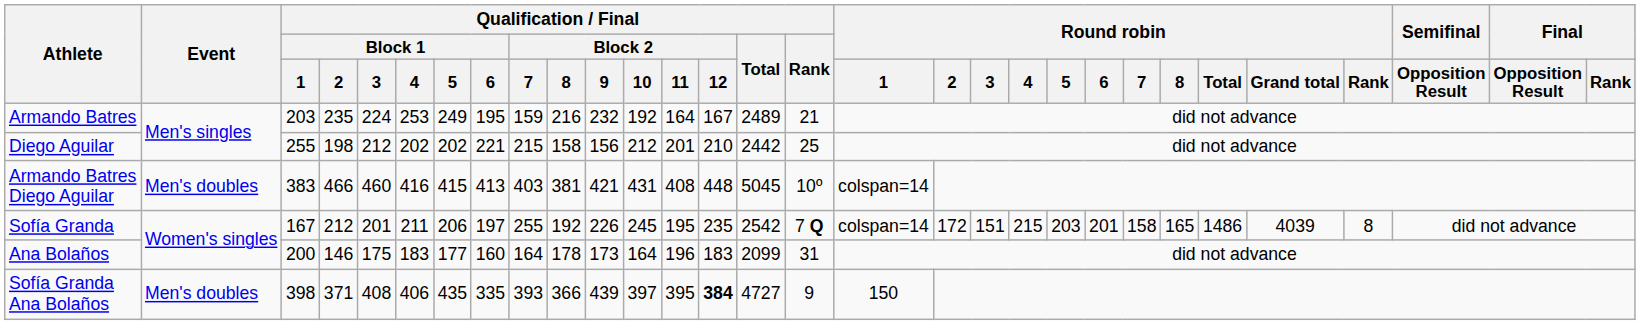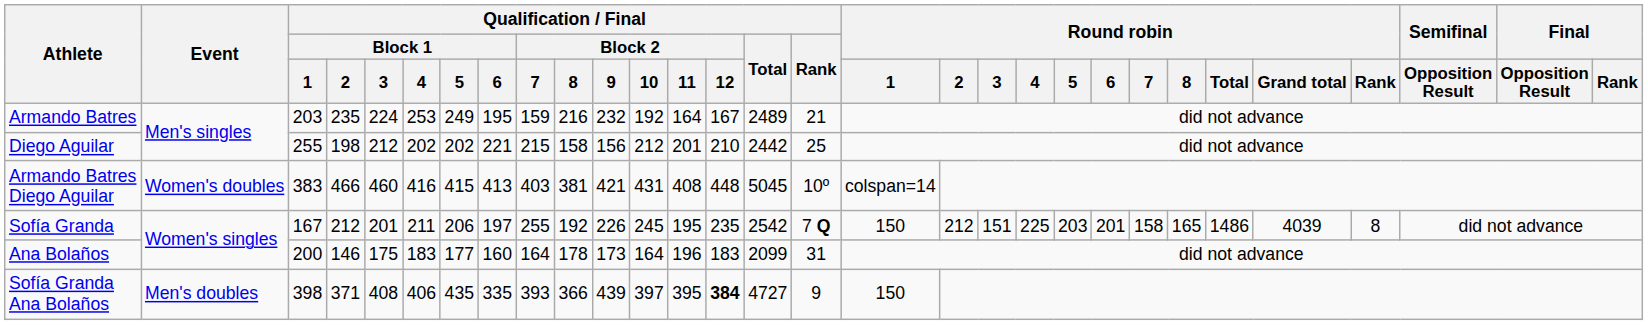(202, 186) Men's doubles -> (215, 186) Women's doubles
(883, 225) colspan=14 -> (890, 225) 150
(952, 225) 172 -> (959, 225) 212
(1028, 225) 215 -> (1035, 225) 225
